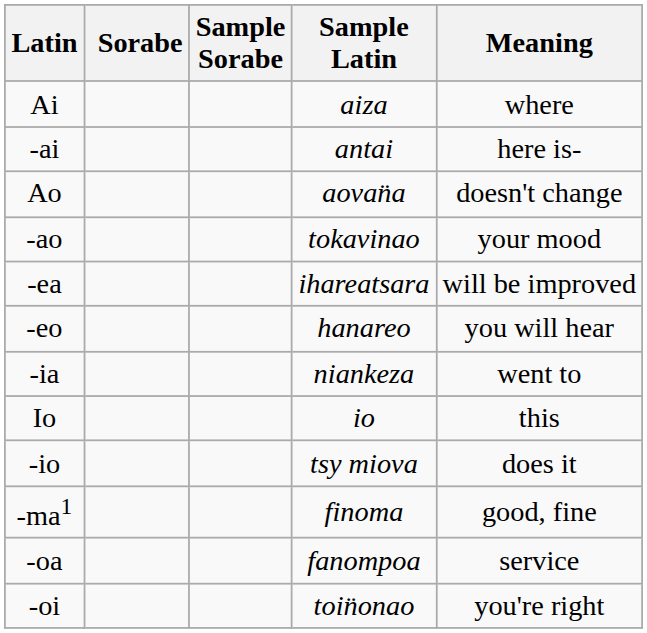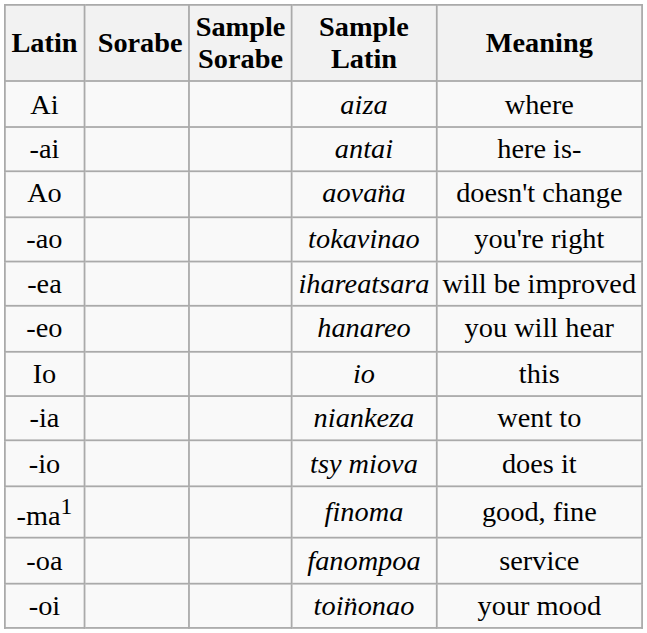(539, 238) your mood -> (539, 238) you're right
rows swapped: (44, 373) <-> (44, 418)
(539, 605) you're right -> (539, 605) your mood
